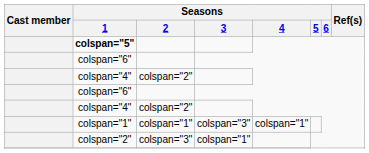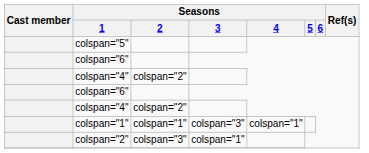(105, 44) bold -> (102, 44) normal
